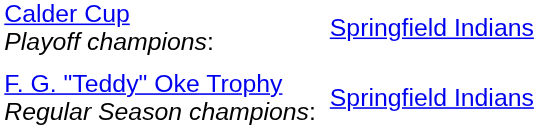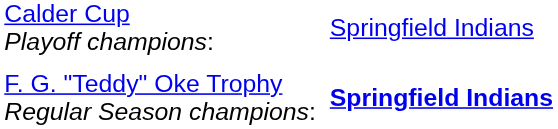(432, 97) normal -> (441, 97) bold
